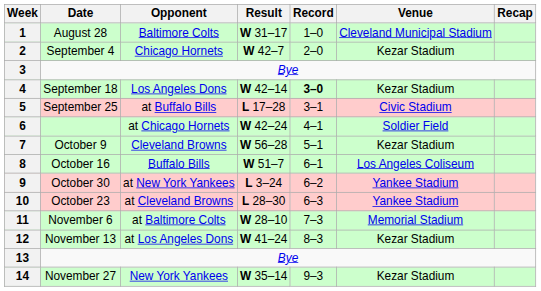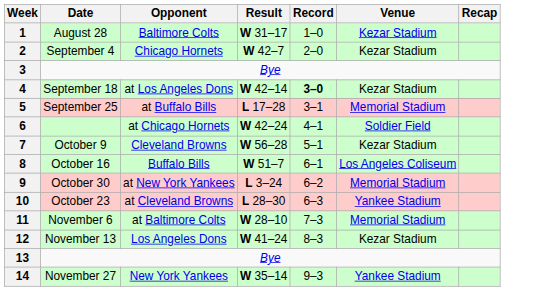(415, 32) Cleveland Municipal Stadium -> (398, 32) Kezar Stadium
(179, 88) Los Angeles Dons -> (179, 88) at Los Angeles Dons
(415, 107) Civic Stadium -> (398, 107) Memorial Stadium
(415, 182) Yankee Stadium -> (398, 182) Memorial Stadium
(179, 239) at Los Angeles Dons -> (179, 239) Los Angeles Dons
(415, 276) Kezar Stadium -> (398, 276) Yankee Stadium
